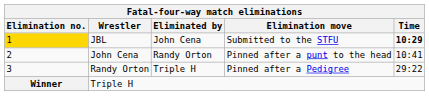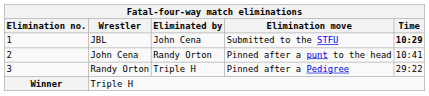(9, 40) gold background -> (9, 40) no background
